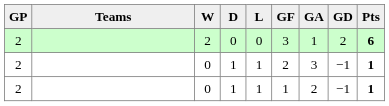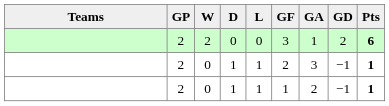columns swapped: (113, 16) <-> (18, 16)
